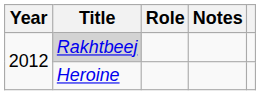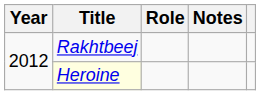(97, 47) lightgrey background -> (97, 47) no background
(88, 75) no background -> (88, 75) lightyellow background
